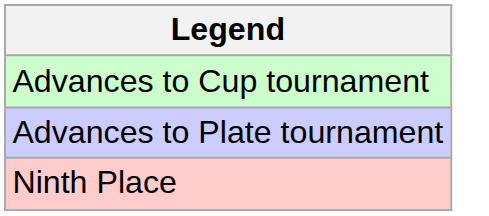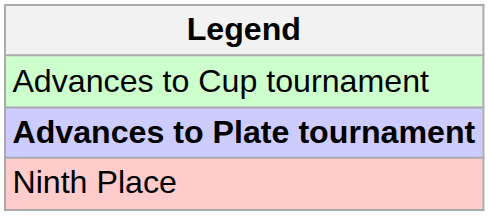(228, 132) normal -> (244, 132) bold
